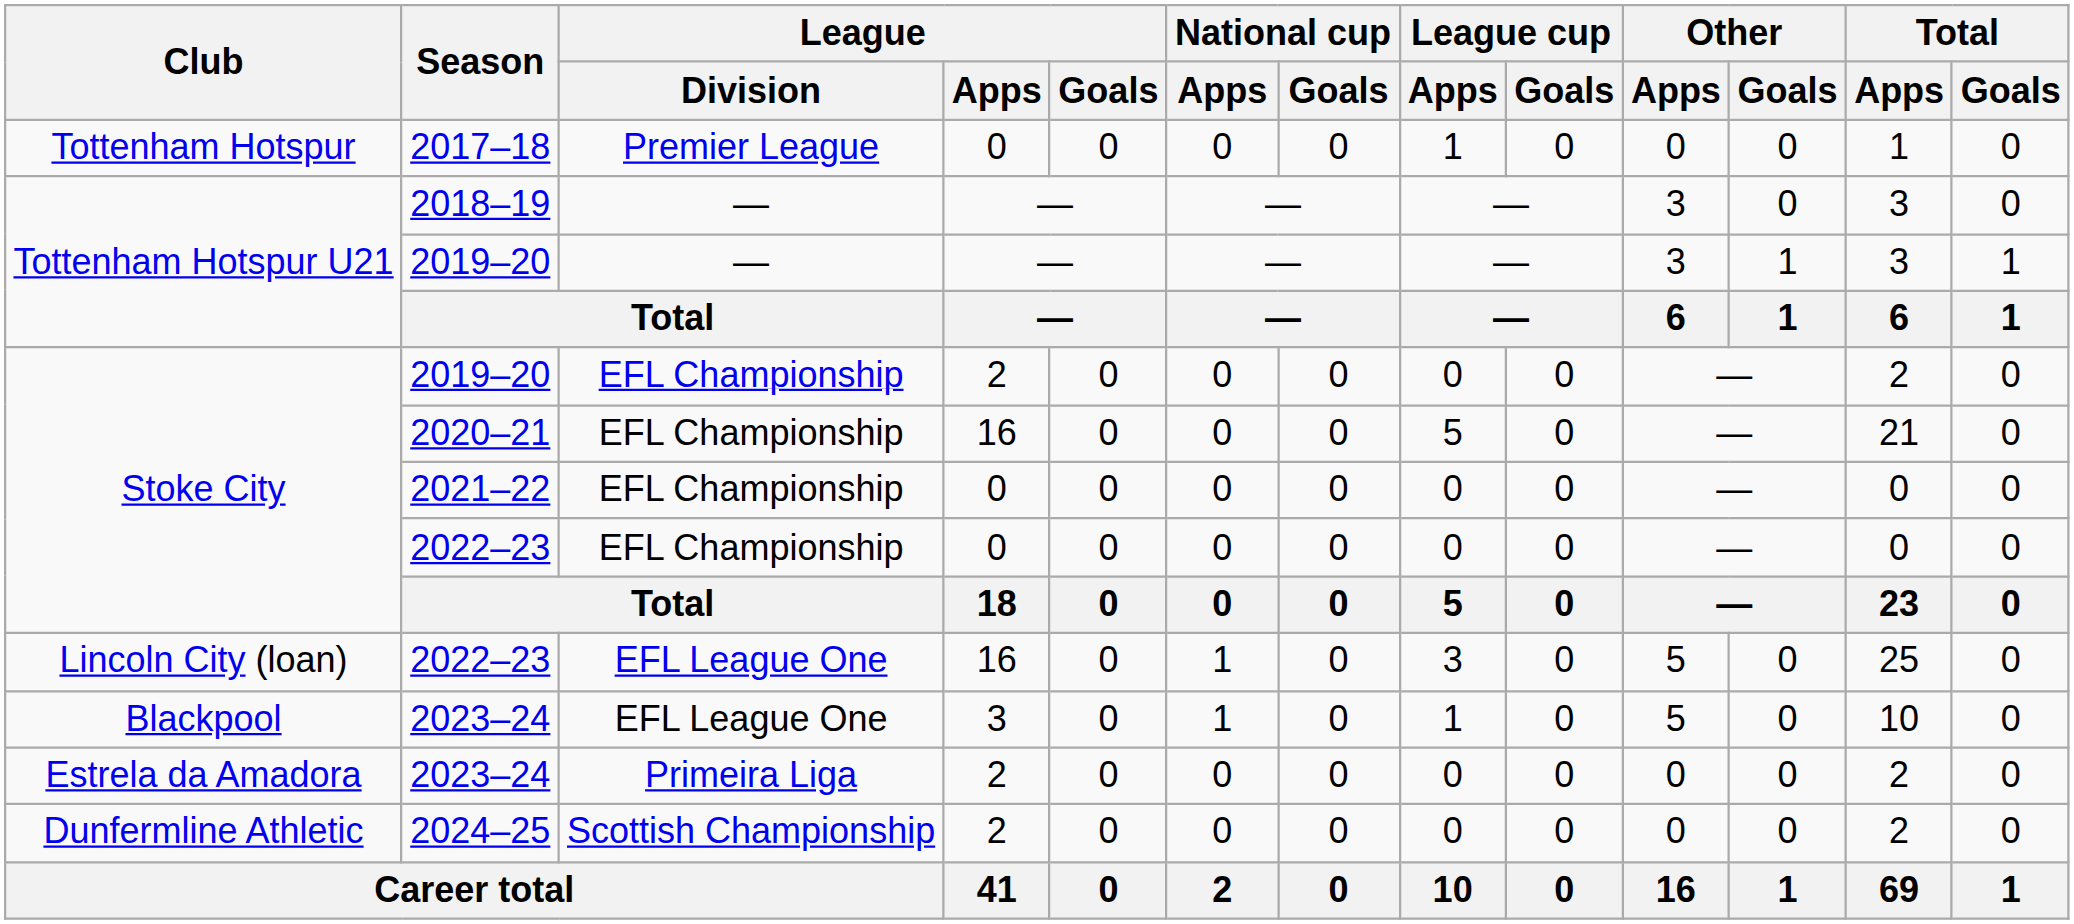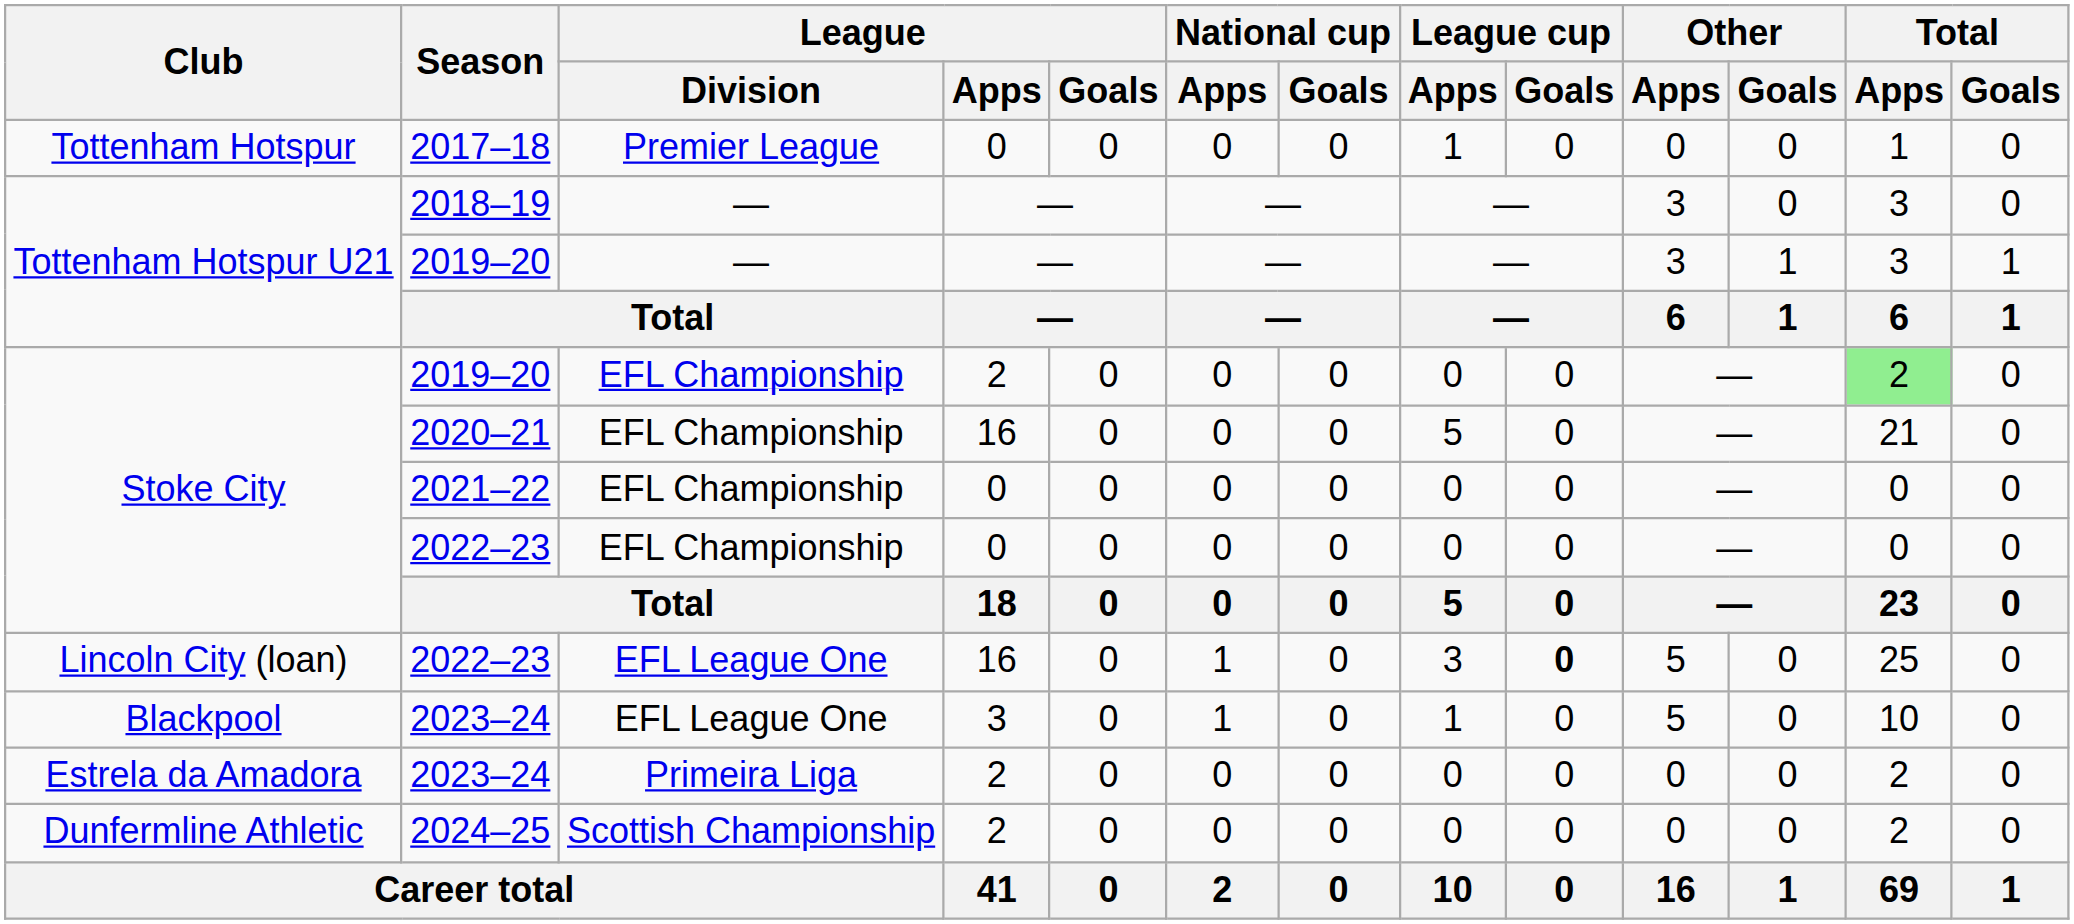(1899, 375) no background -> (1899, 375) lightgreen background
(1564, 661) normal -> (1564, 661) bold
